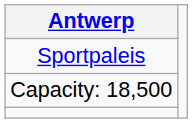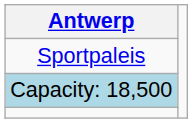(91, 90) no background -> (91, 90) lightblue background
